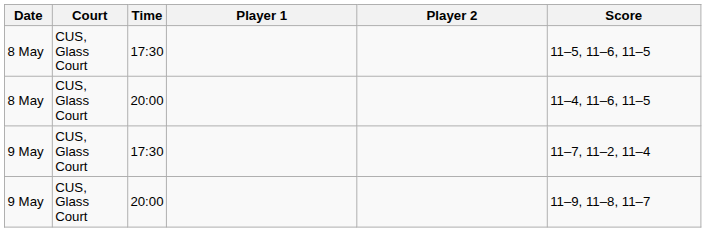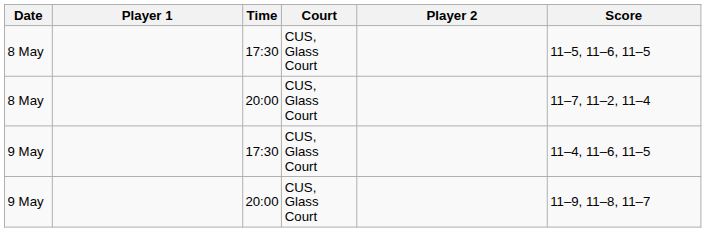columns swapped: (90, 15) <-> (262, 15)
(600, 101) 11–4, 11–6, 11–5 -> (600, 101) 11–7, 11–2, 11–4
(600, 152) 11–7, 11–2, 11–4 -> (600, 152) 11–4, 11–6, 11–5
